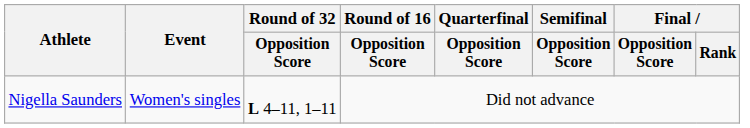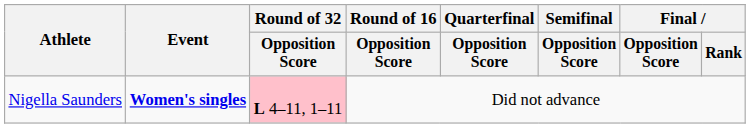(185, 99) normal -> (188, 99) bold
(292, 109) no background -> (298, 109) pink background
